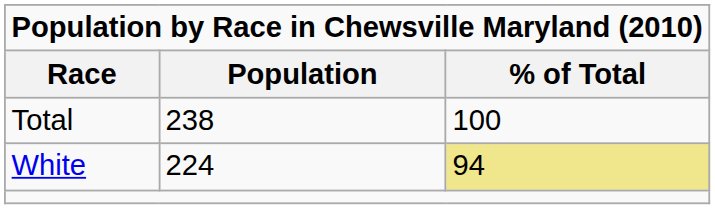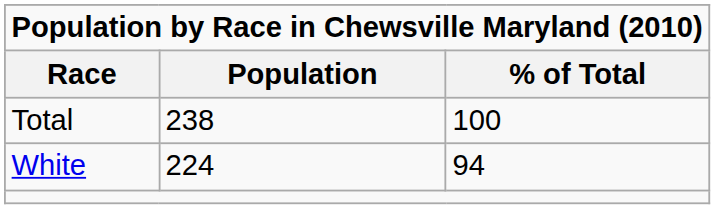(469, 166) khaki background -> (469, 166) no background
